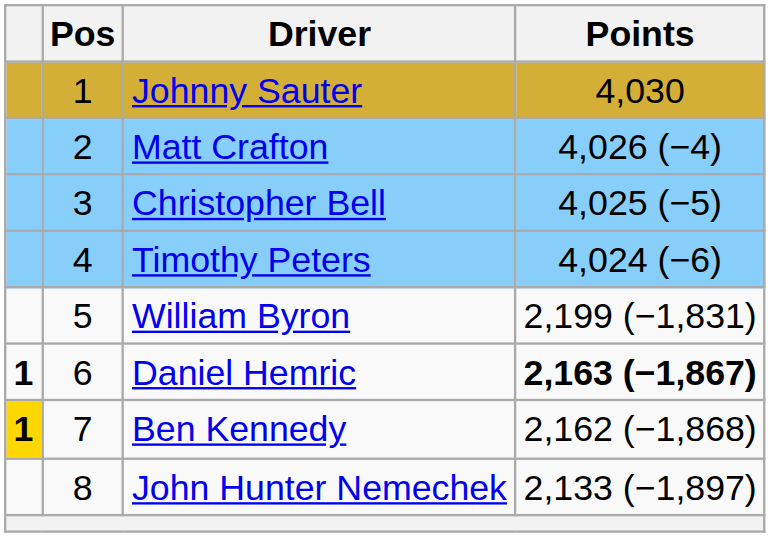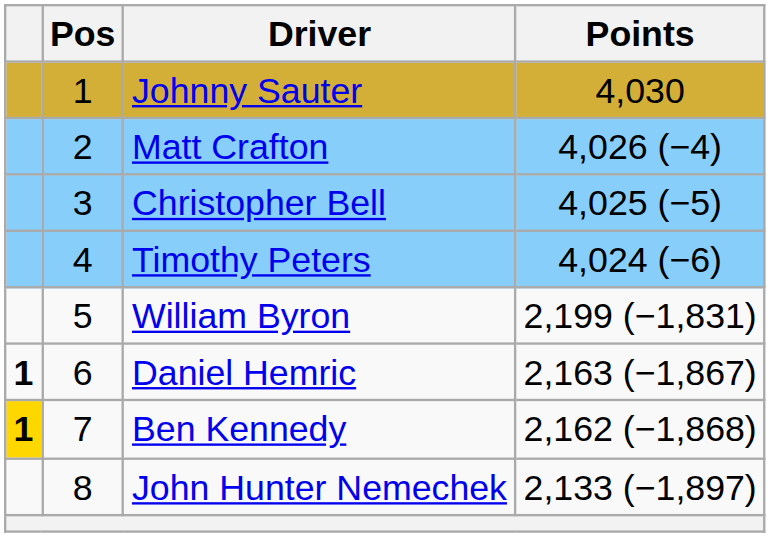(640, 373) bold -> (640, 373) normal
